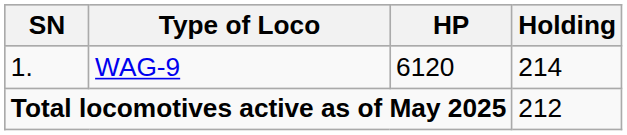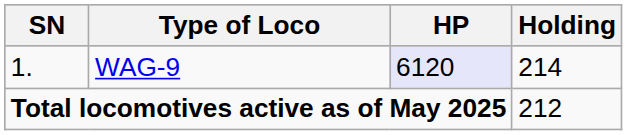(425, 66) no background -> (425, 66) lavender background
